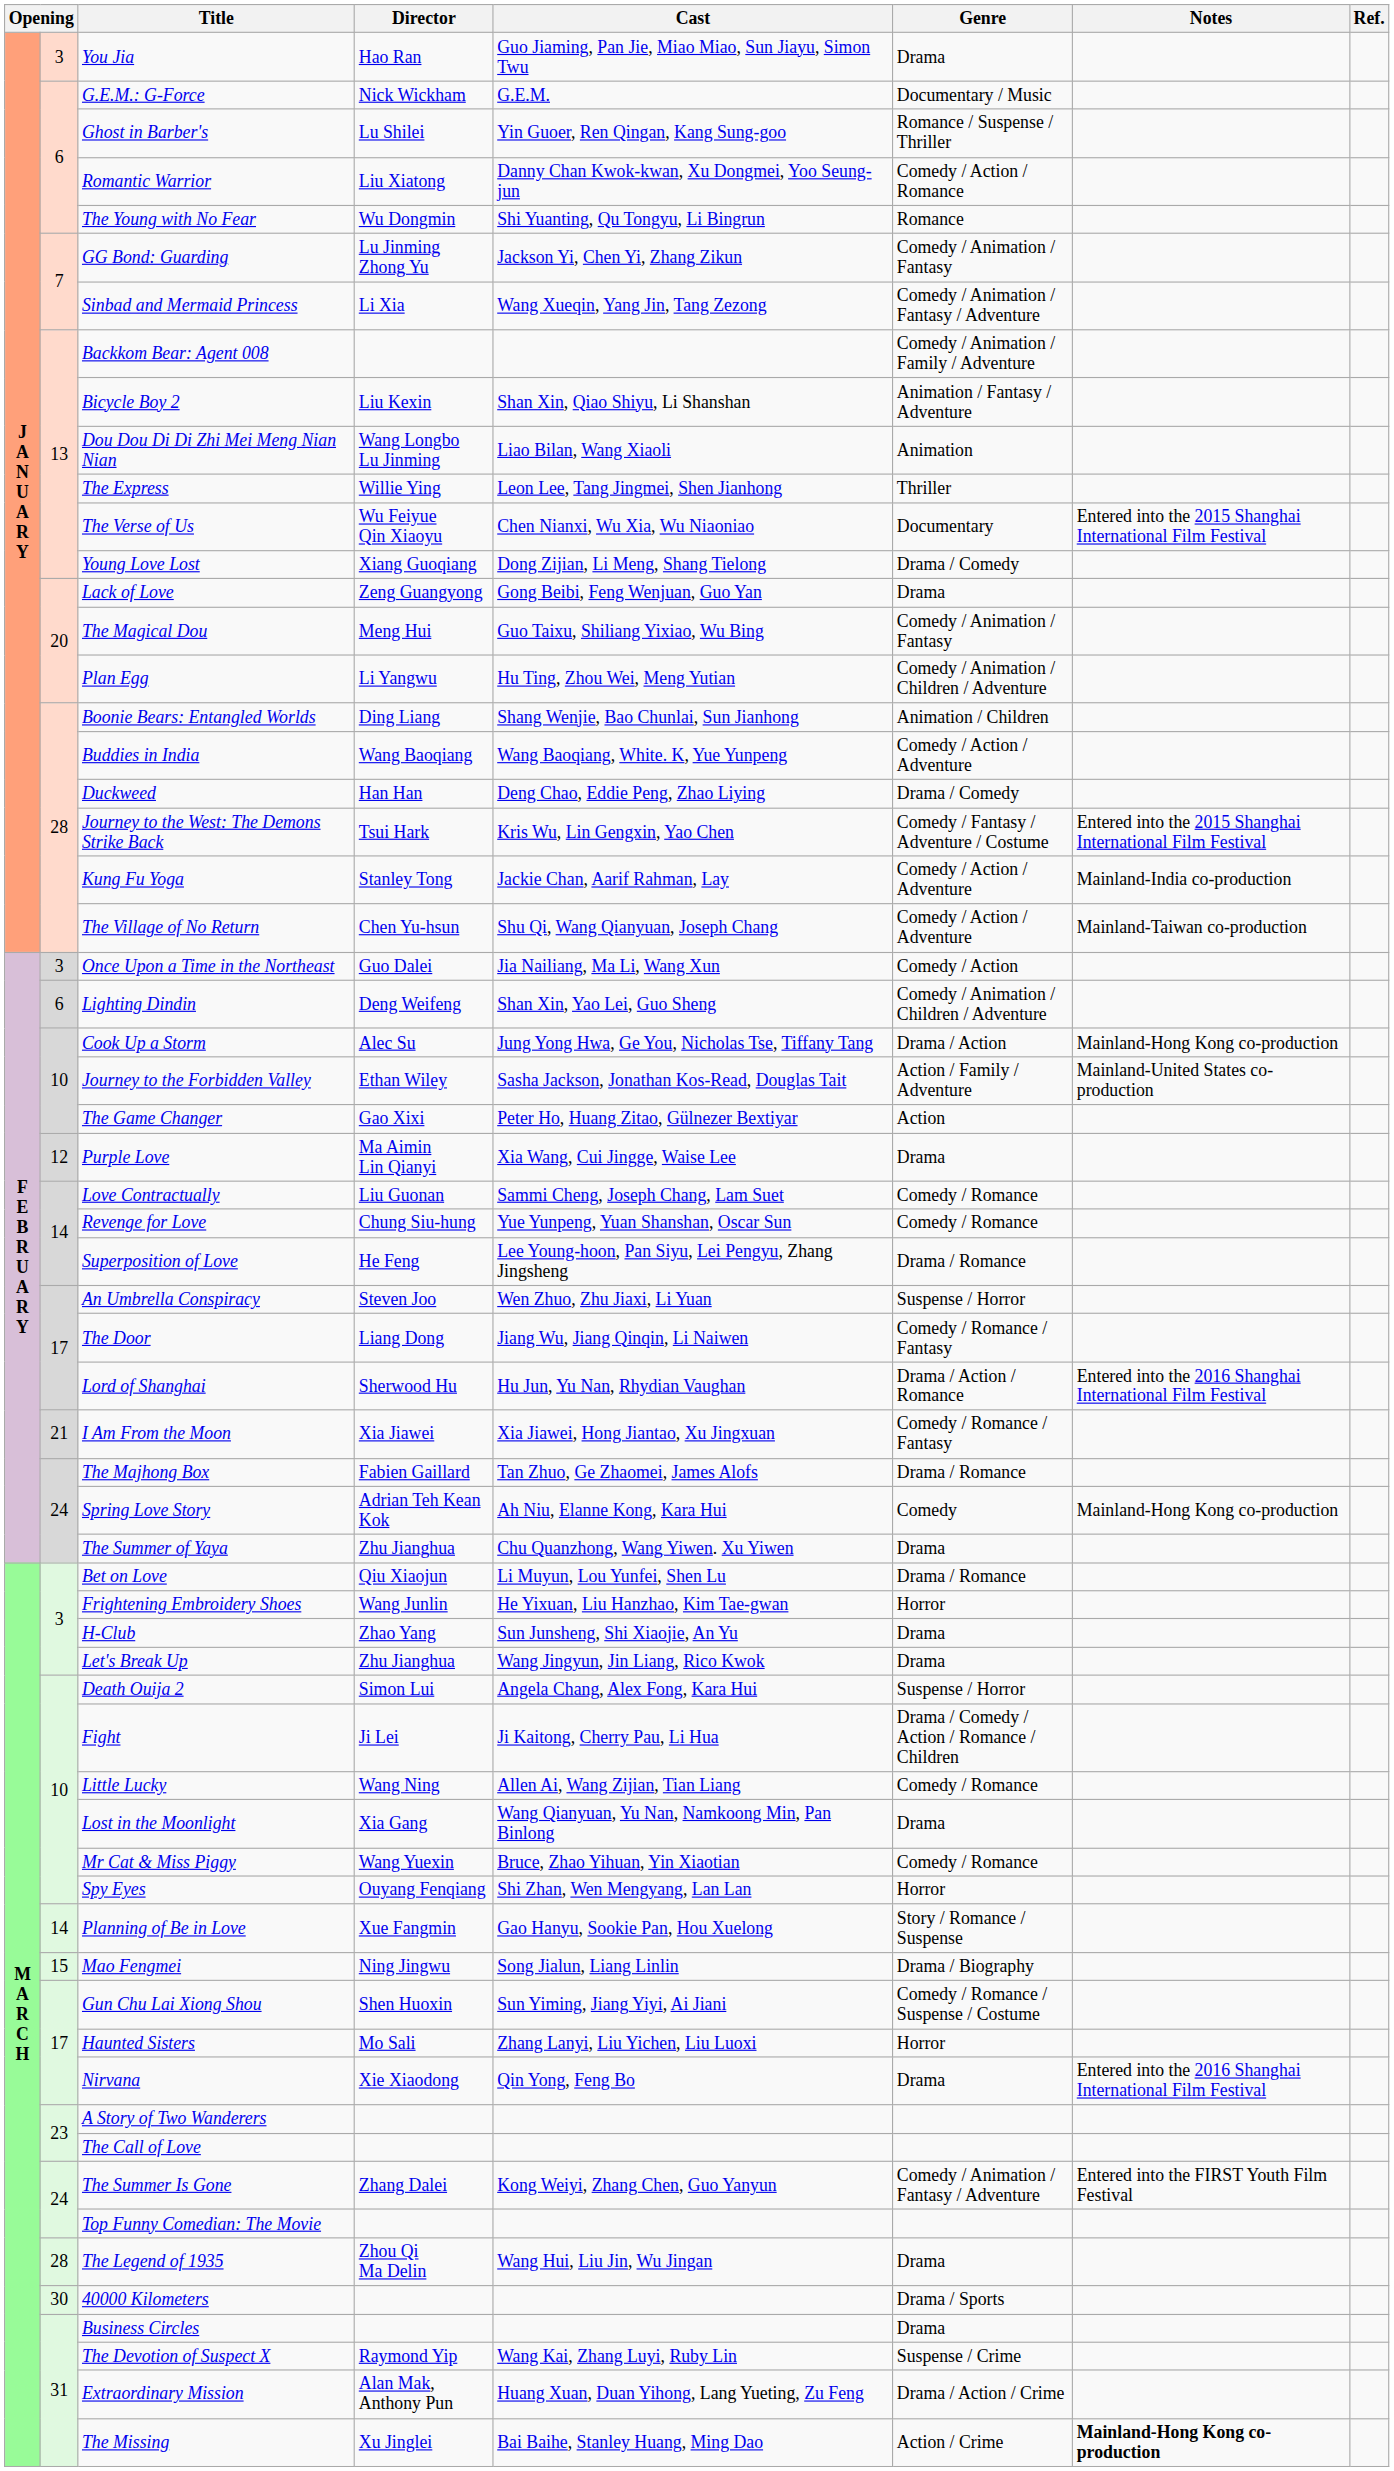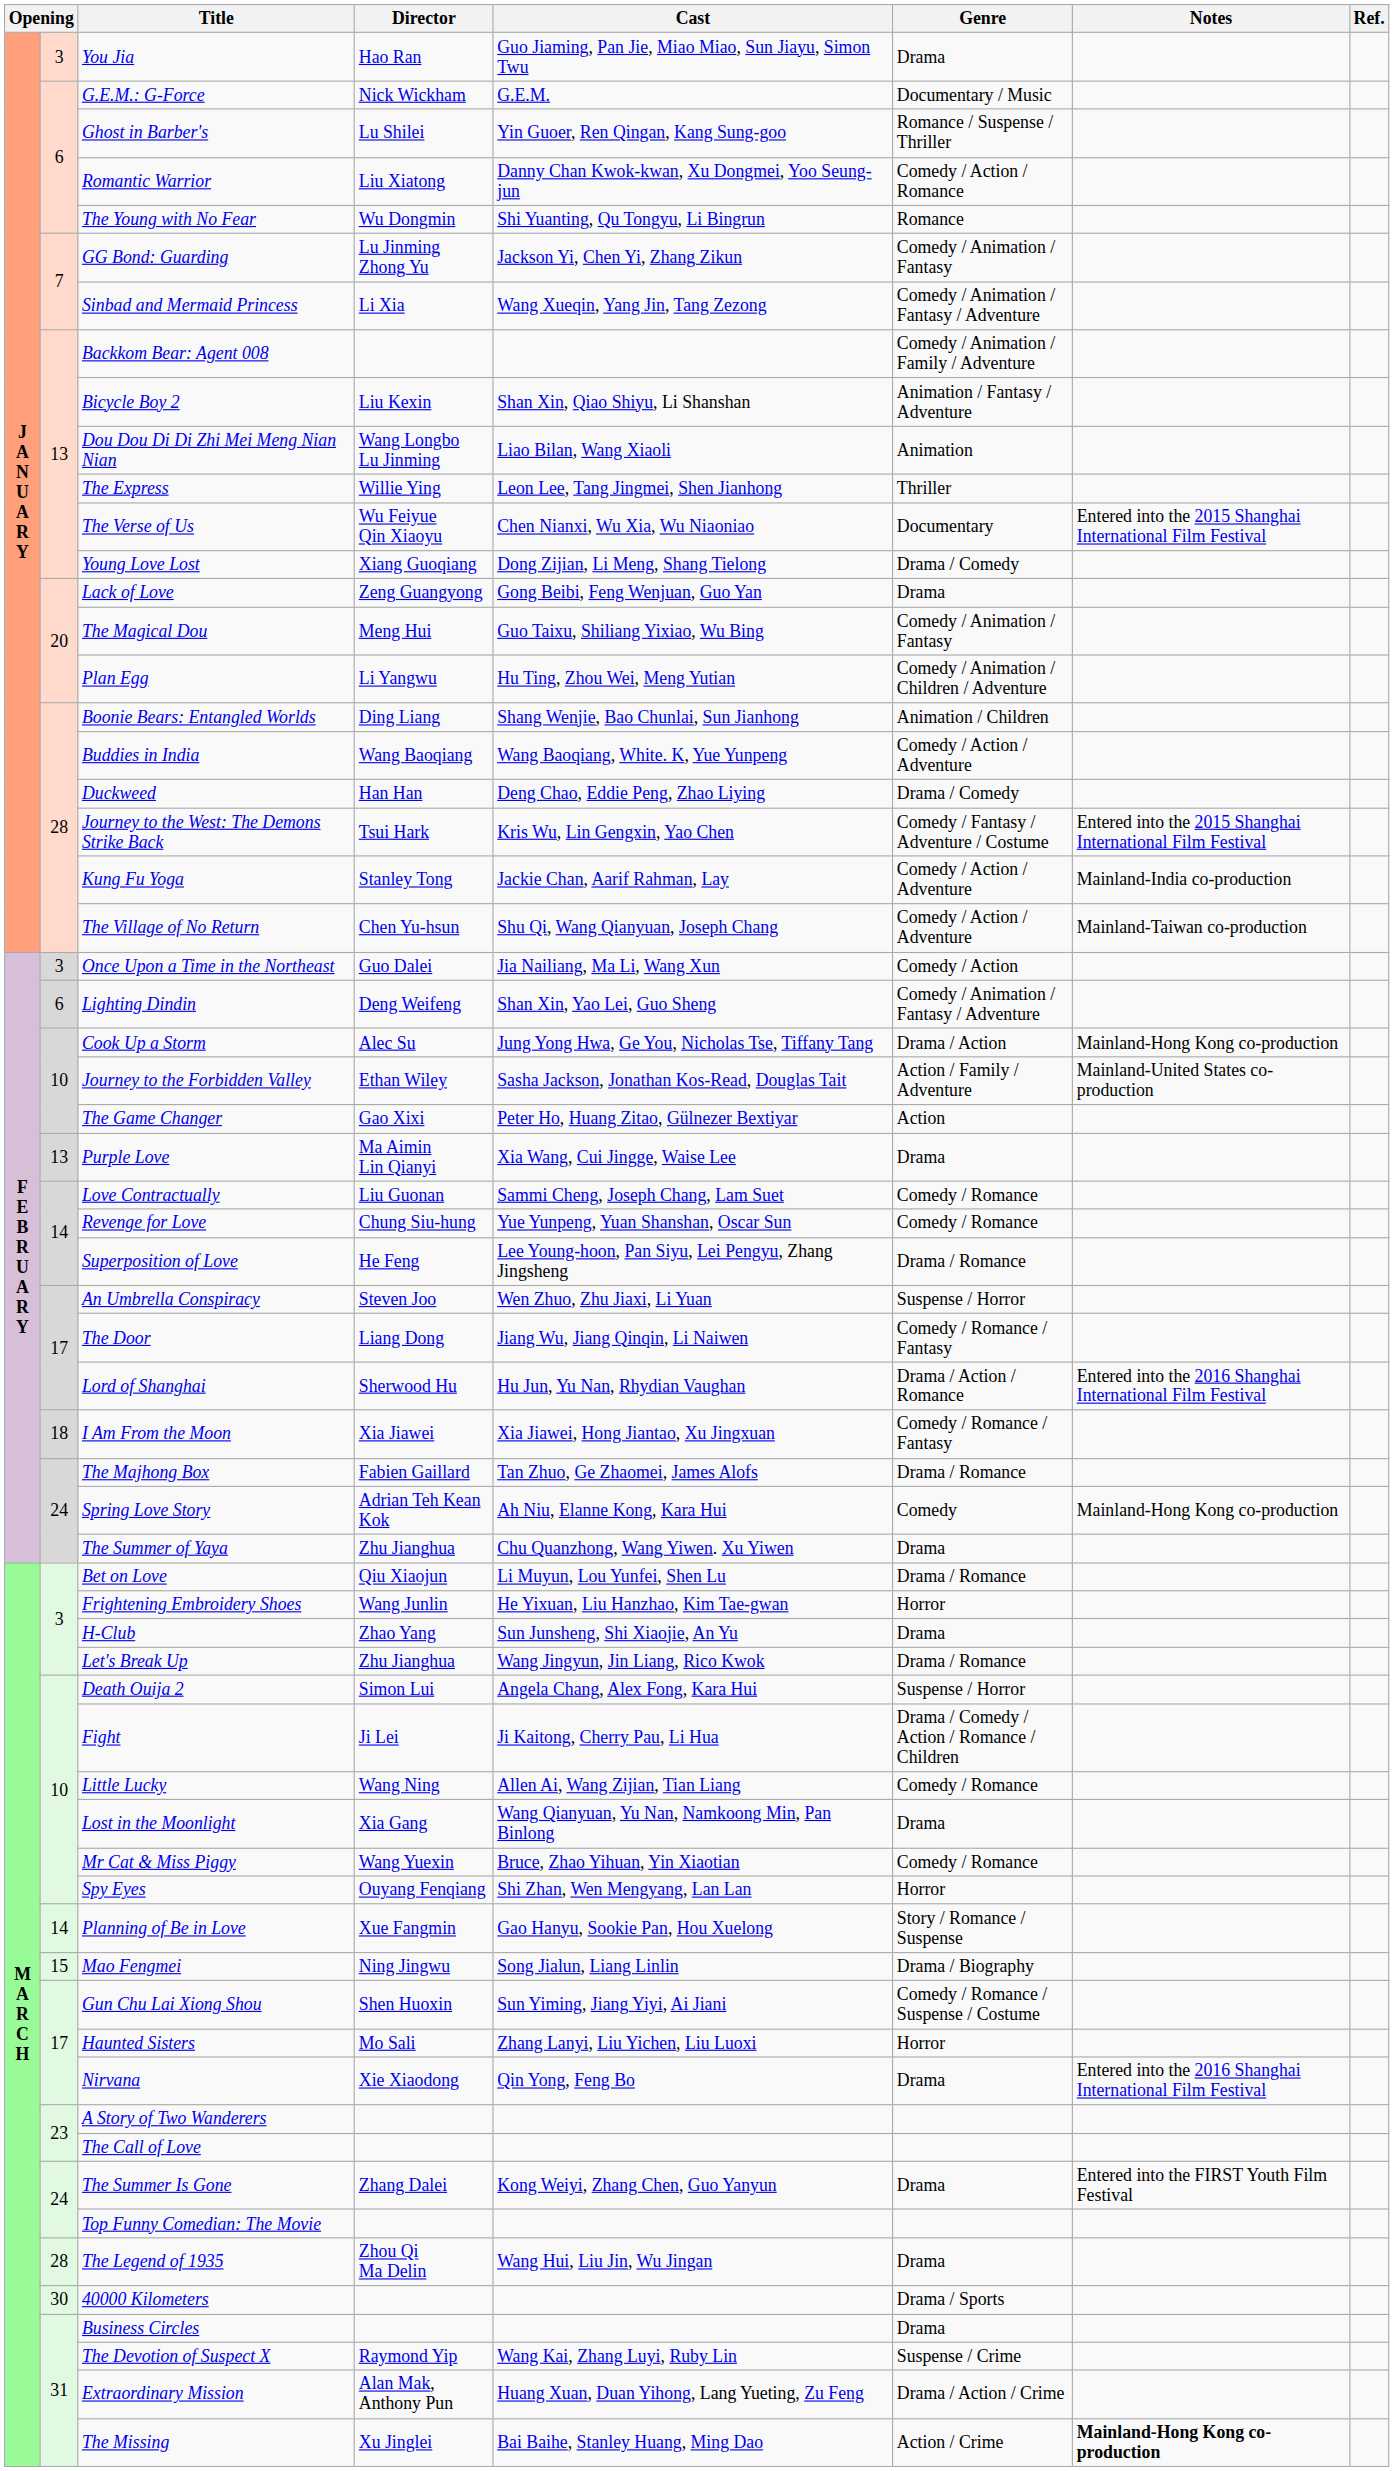(976, 1004) Comedy / Animation / Children / Adventure -> (976, 1004) Comedy / Animation / Fantasy / Adventure
(59, 1156) 12 -> (59, 1156) 13
(59, 1433) 21 -> (59, 1433) 18
(921, 1661) Drama -> (961, 1661) Drama / Romance
(976, 2185) Comedy / Animation / Fantasy / Adventure -> (921, 2185) Drama
